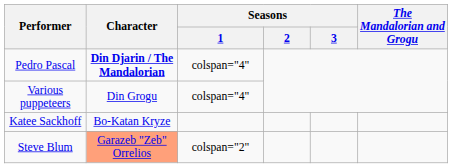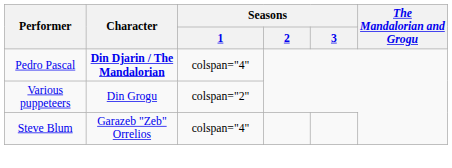(220, 96) colspan="4" -> (220, 96) colspan="2"
- row: (45, 121)
(132, 146) lightsalmon background -> (132, 128) no background
(220, 146) colspan="2" -> (220, 128) colspan="4"
